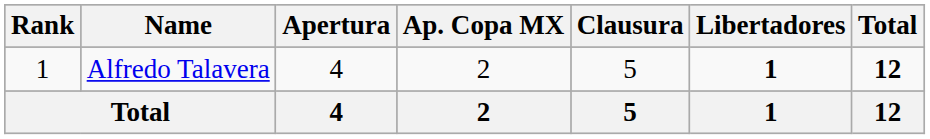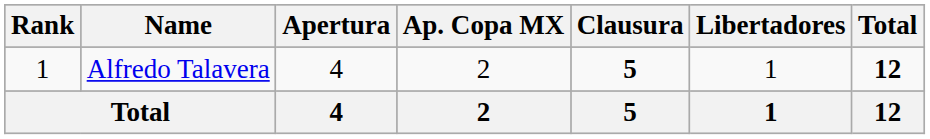(630, 68) normal -> (630, 68) bold
(771, 68) bold -> (771, 68) normal
